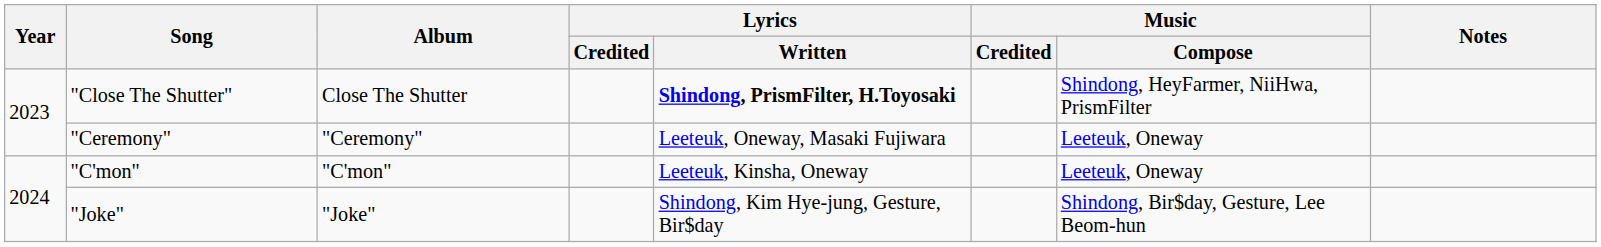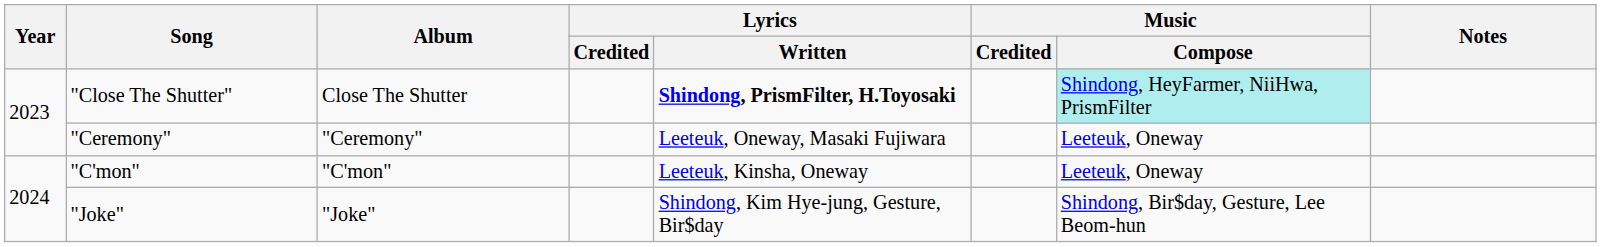(1189, 95) no background -> (1189, 95) paleturquoise background
